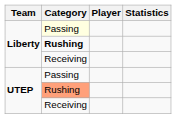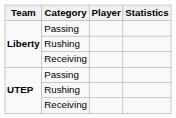(62, 28) lightyellow background -> (62, 28) no background
(64, 43) bold -> (62, 43) normal
(62, 90) lightsalmon background -> (62, 90) no background
